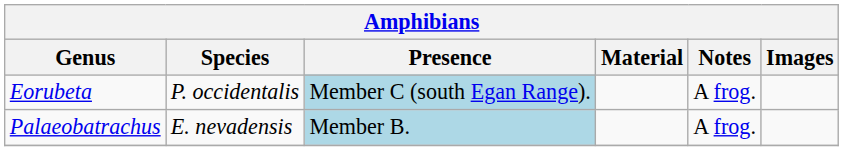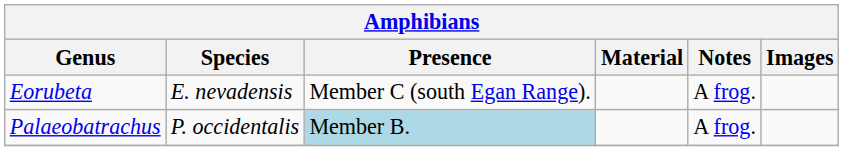(235, 92) P. occidentalis -> (232, 92) E. nevadensis
(450, 92) lightblue background -> (450, 92) no background
(232, 127) E. nevadensis -> (235, 127) P. occidentalis
